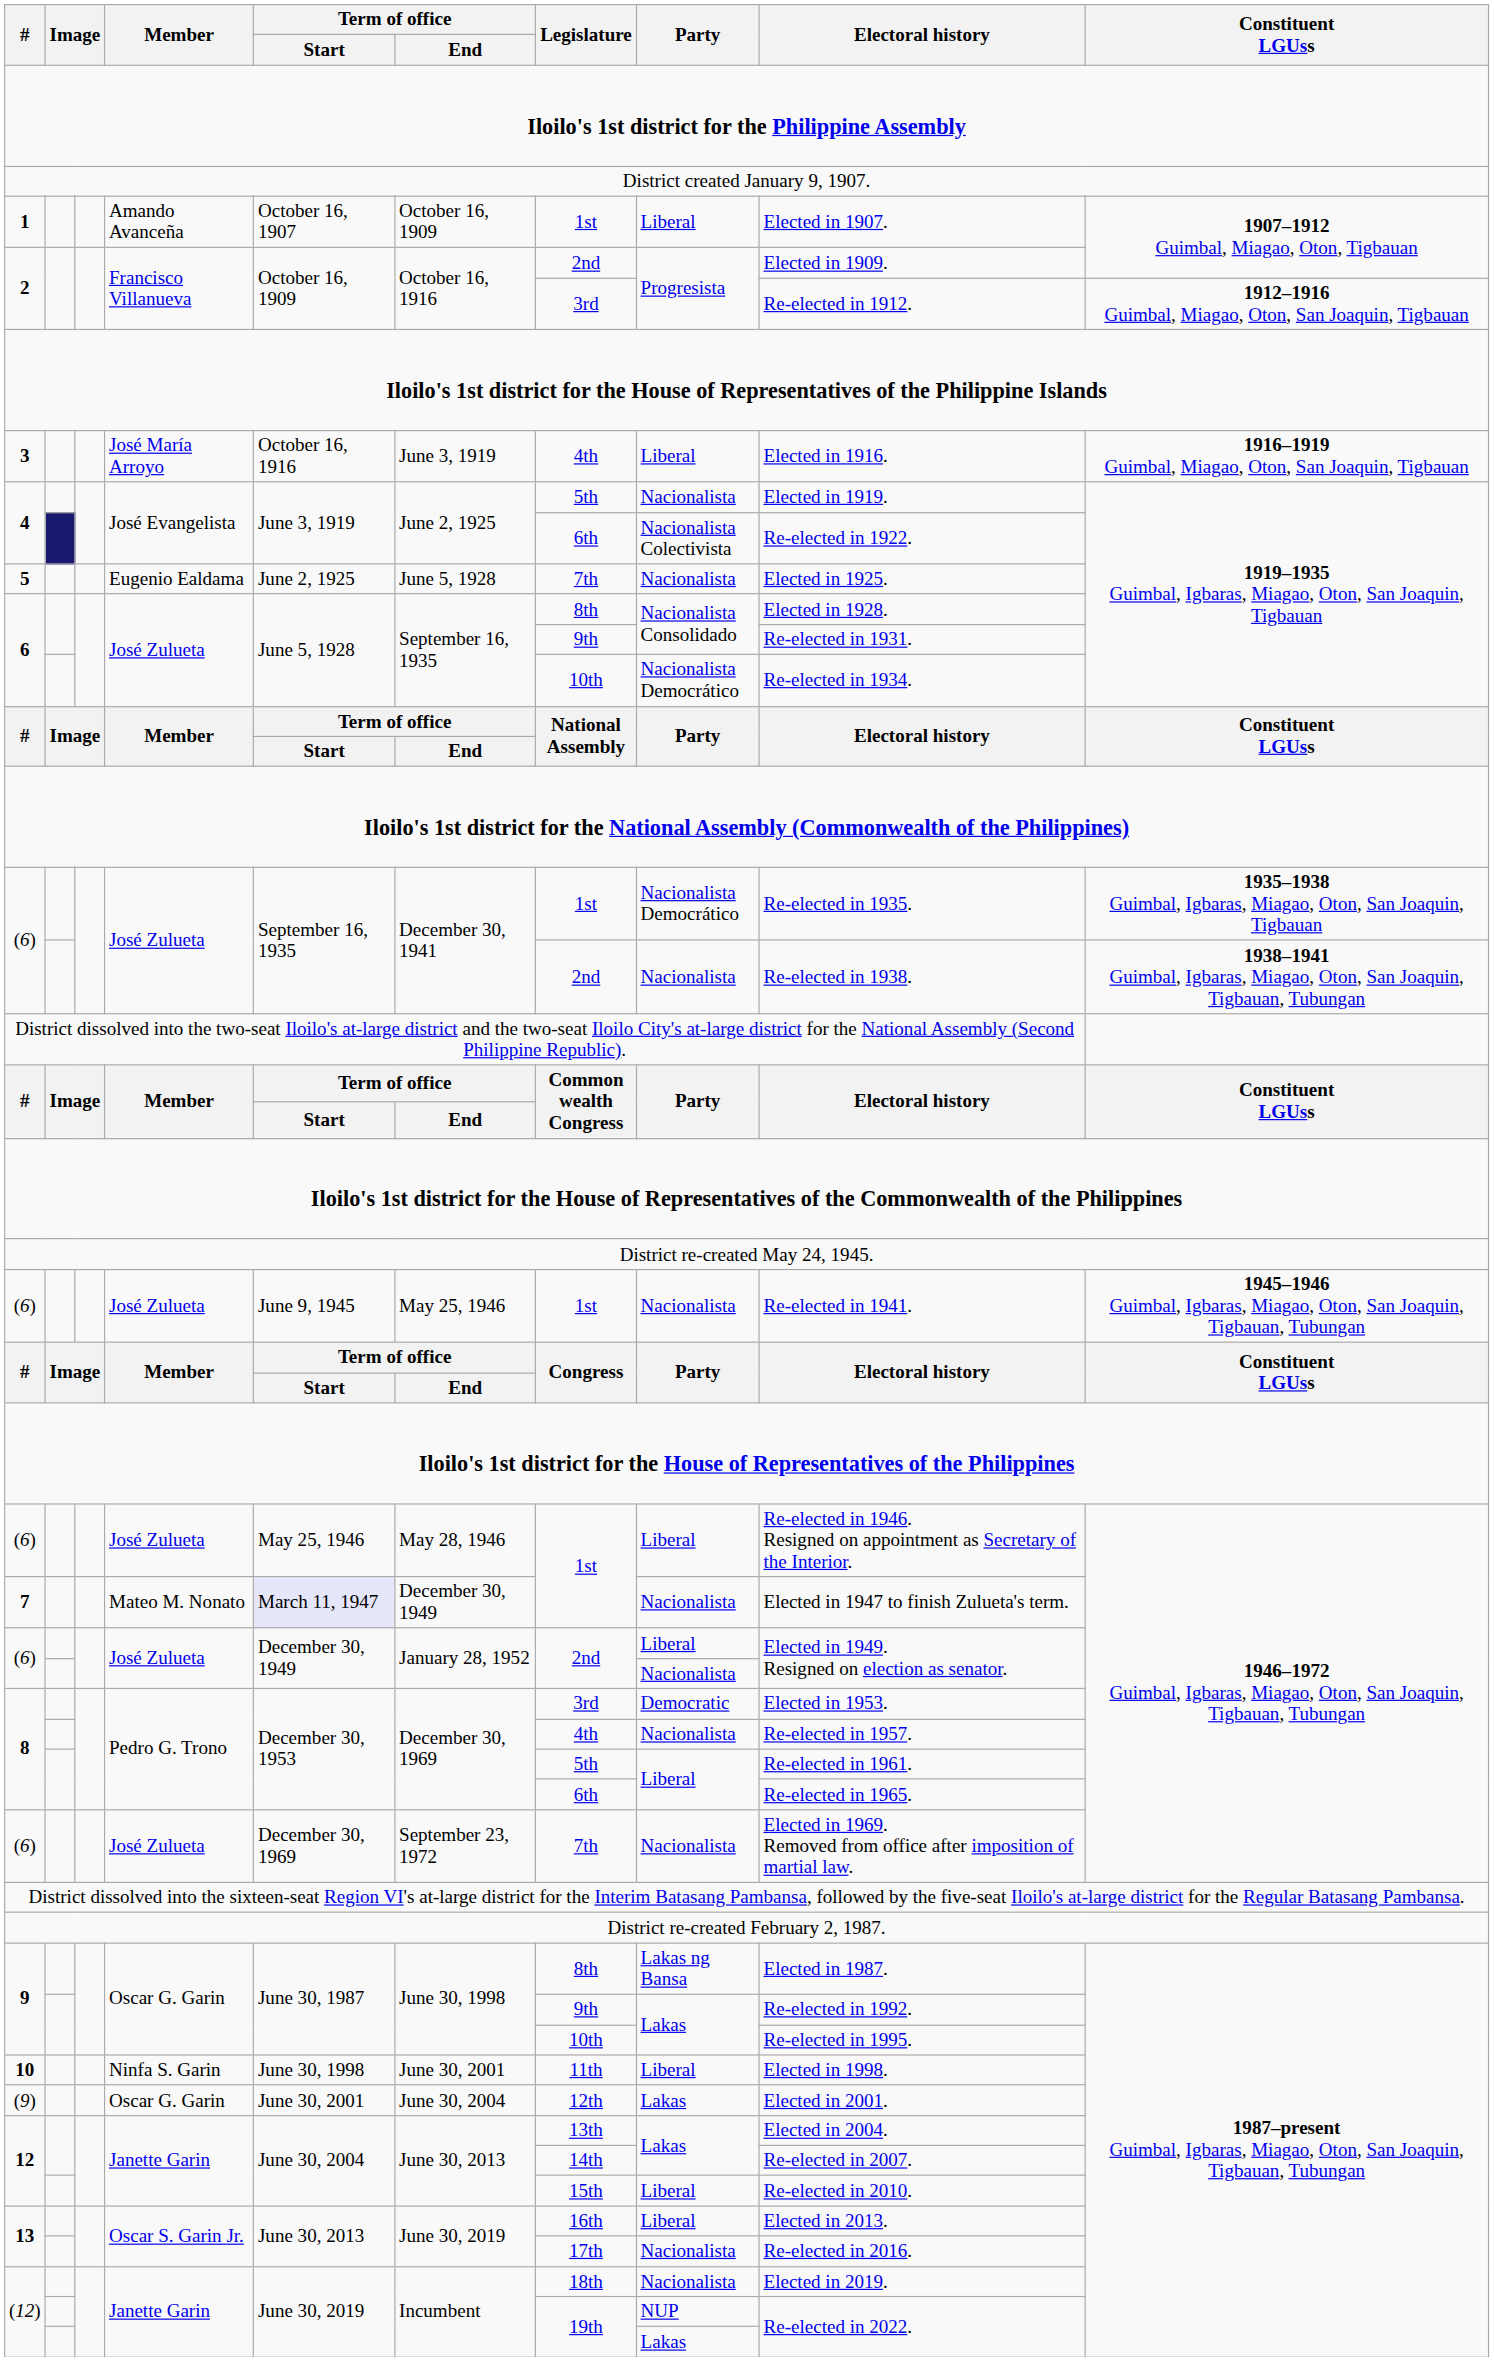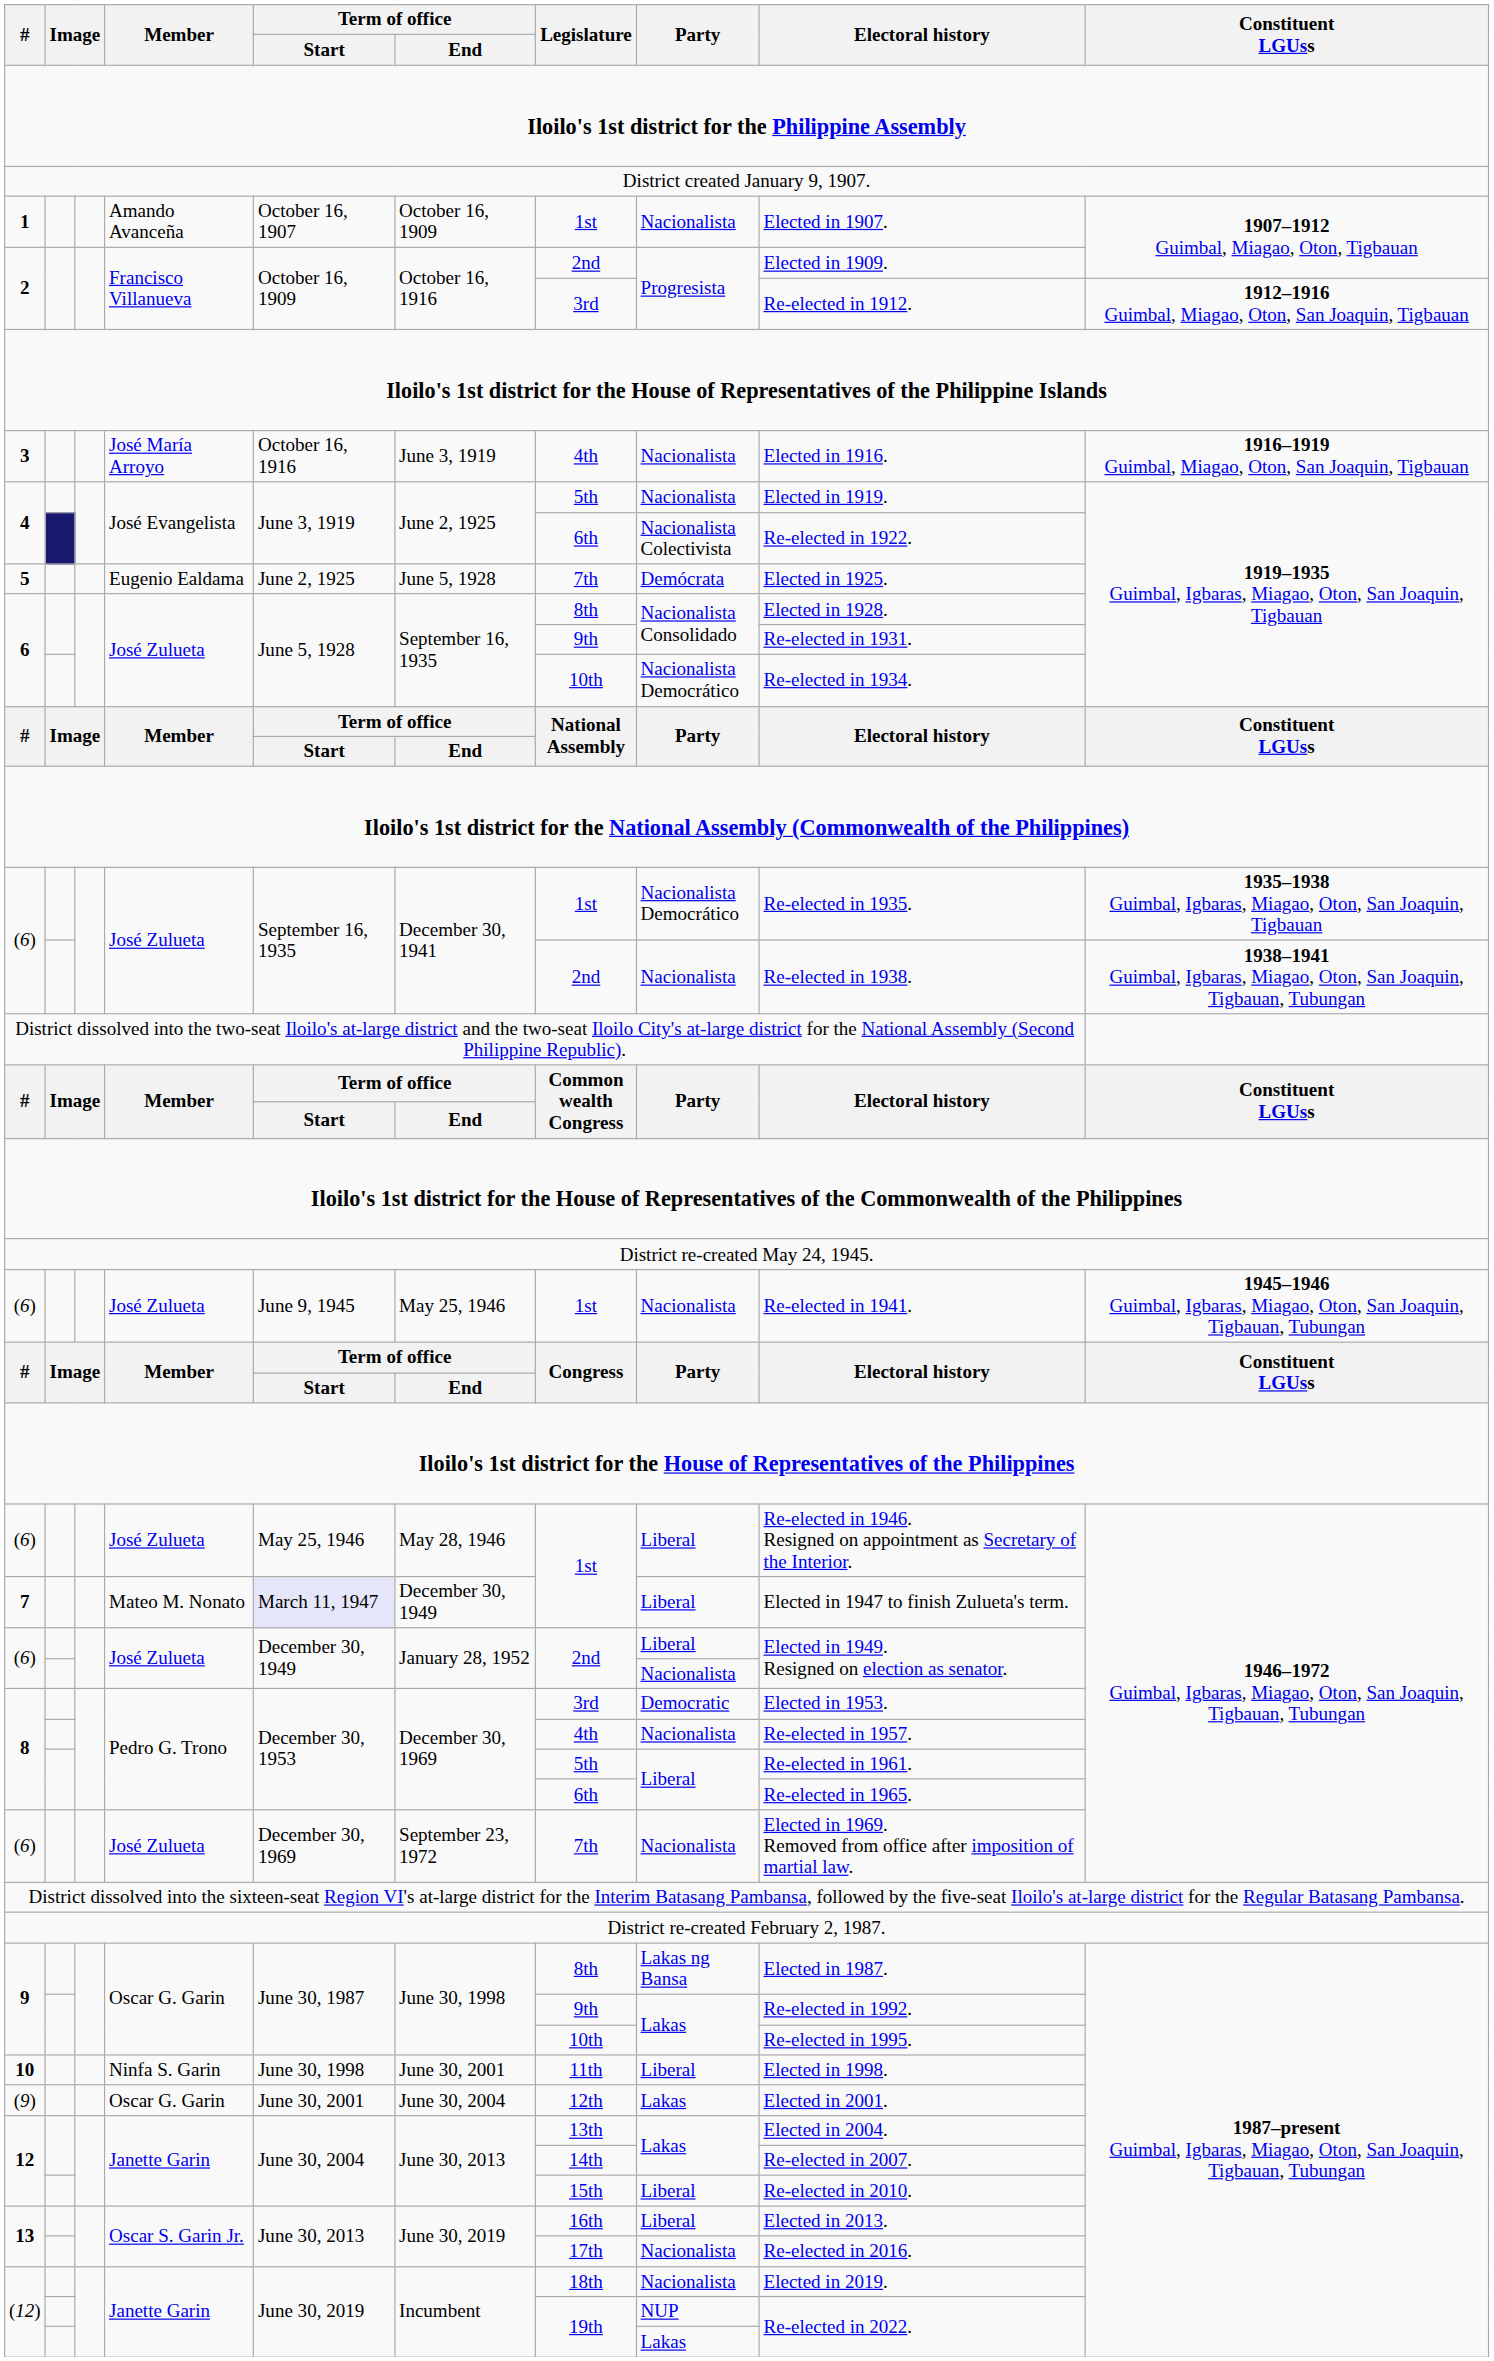(668, 221) Liberal -> (688, 221) Nacionalista
(668, 456) Liberal -> (688, 456) Nacionalista
(688, 578) Nacionalista -> (682, 578) Demócrata
(688, 1602) Nacionalista -> (668, 1602) Liberal
